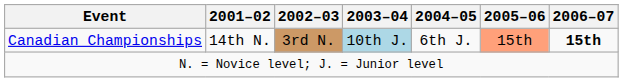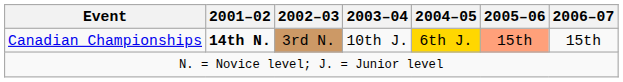(240, 40) normal -> (240, 40) bold
(377, 40) lightblue background -> (377, 40) no background
(446, 40) no background -> (446, 40) gold background
(583, 40) bold -> (583, 40) normal
